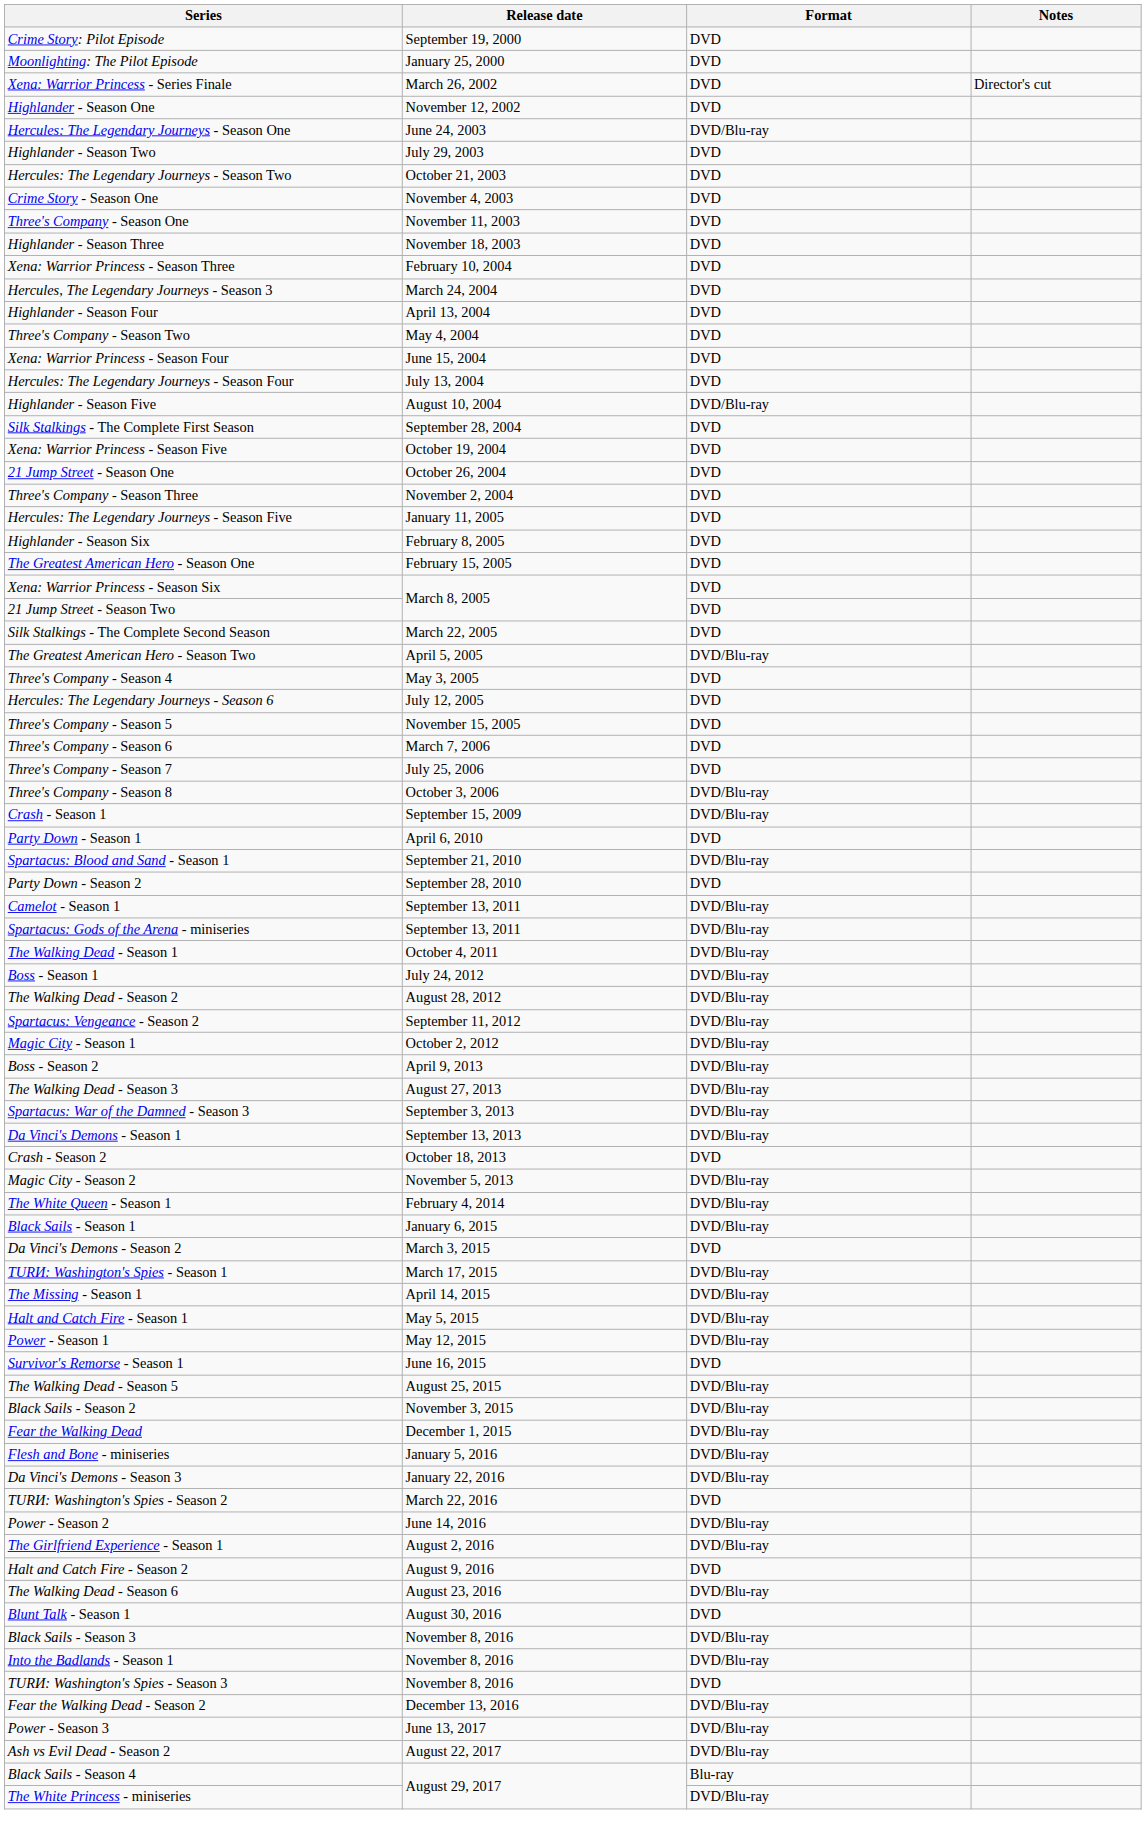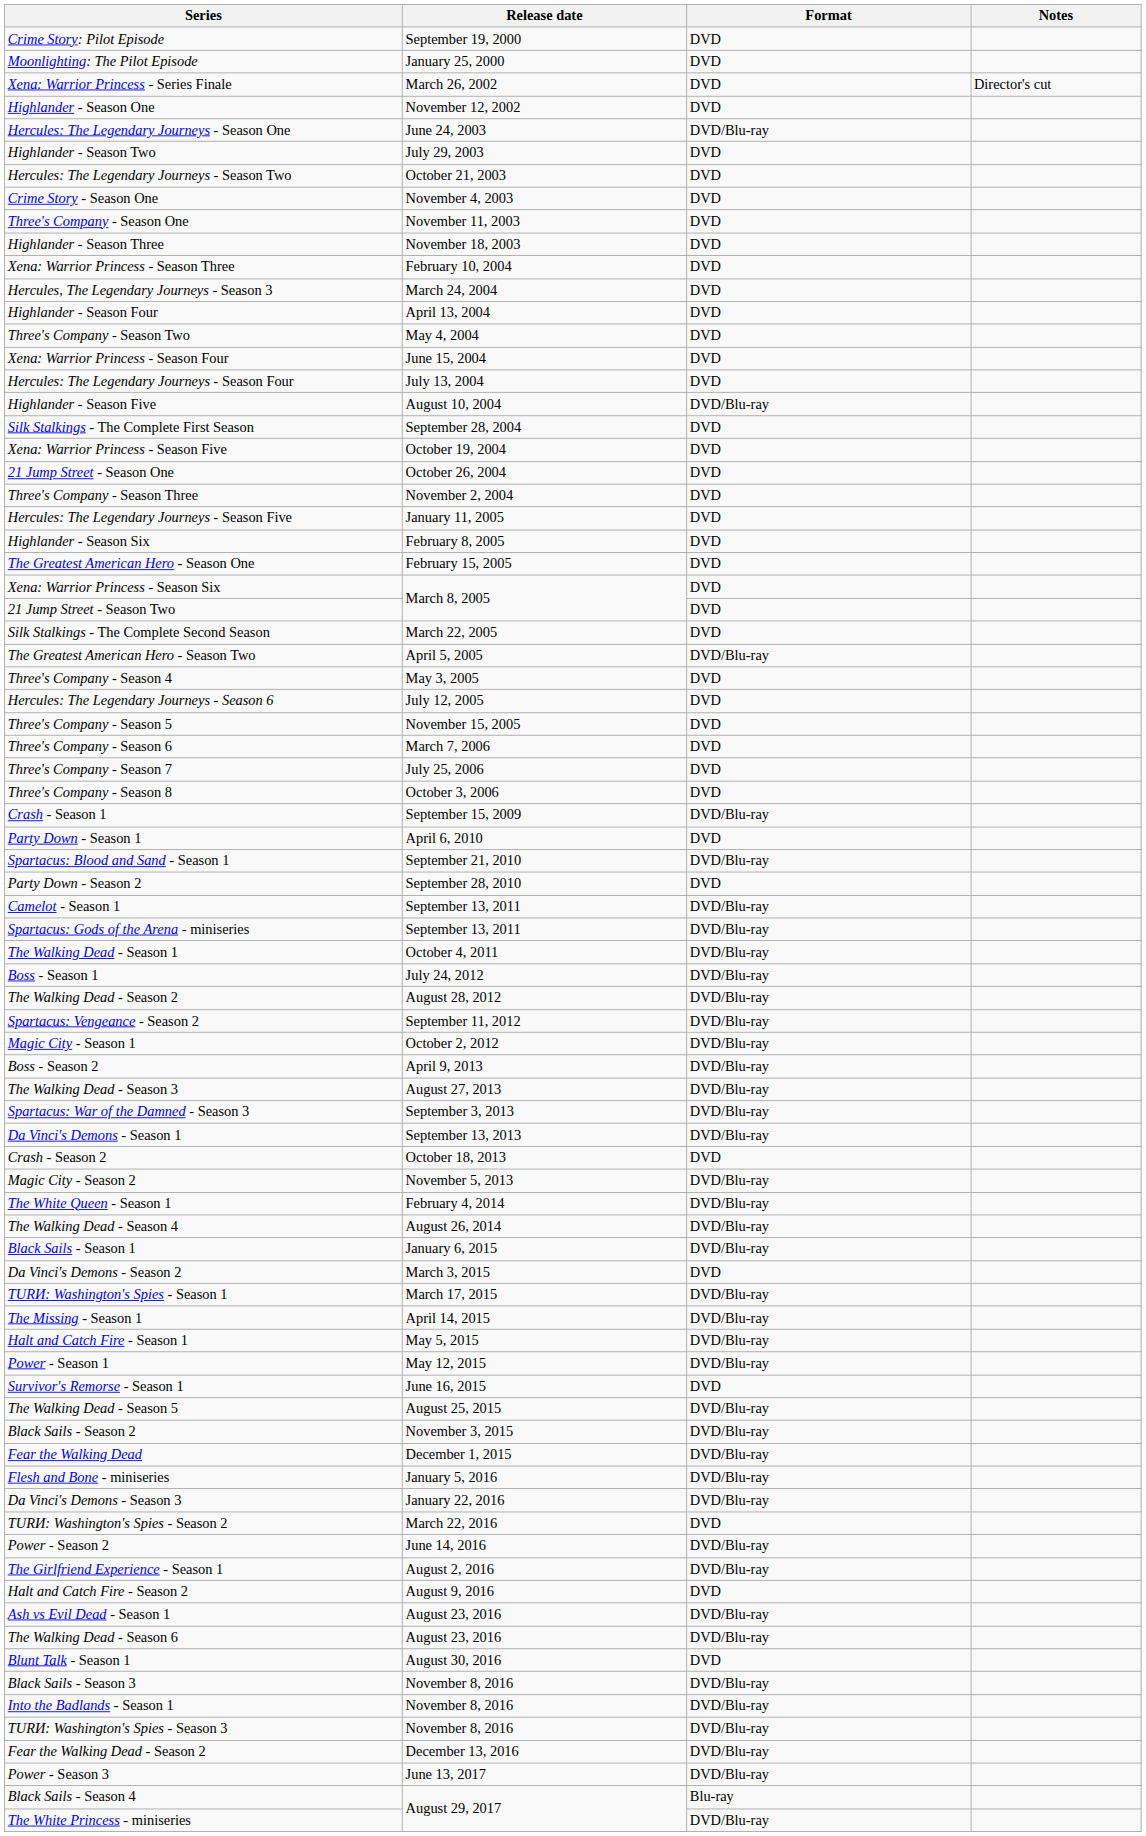(729, 792) DVD/Blu-ray -> (705, 792) DVD
+ row: (93, 1226)
+ row: (89, 1614)
(705, 1683) DVD -> (729, 1728) DVD/Blu-ray
- row: (89, 1751)
